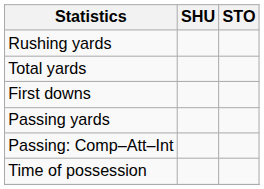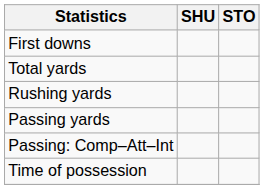rows swapped: (50, 94) <-> (60, 43)
